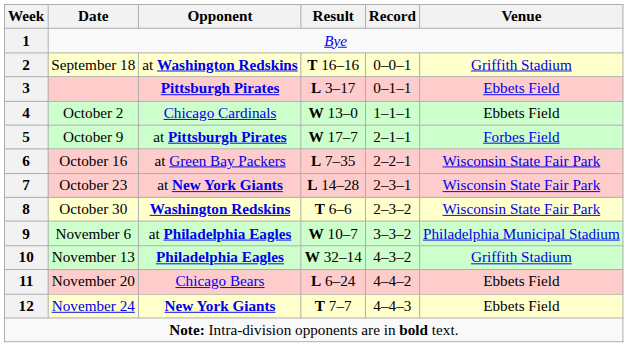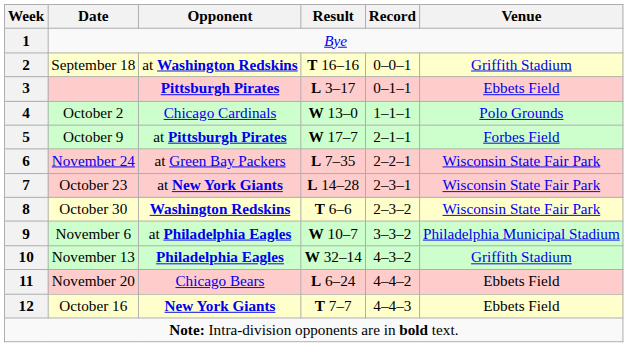(521, 112) Ebbets Field -> (521, 112) Polo Grounds
(93, 161) October 16 -> (93, 161) November 24
(93, 305) November 24 -> (93, 305) October 16
